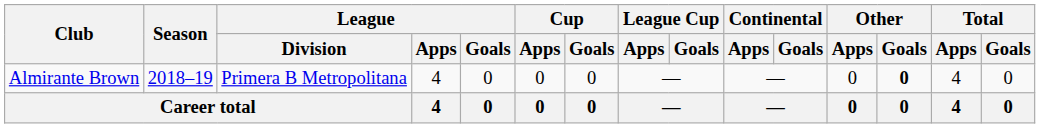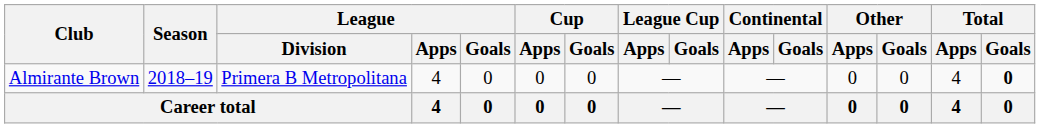(904, 78) bold -> (904, 78) normal
(1008, 78) normal -> (1008, 78) bold
